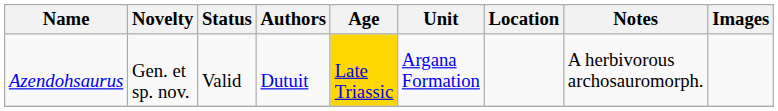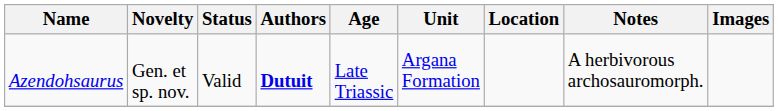(284, 80) normal -> (286, 80) bold
(364, 80) gold background -> (364, 80) no background
